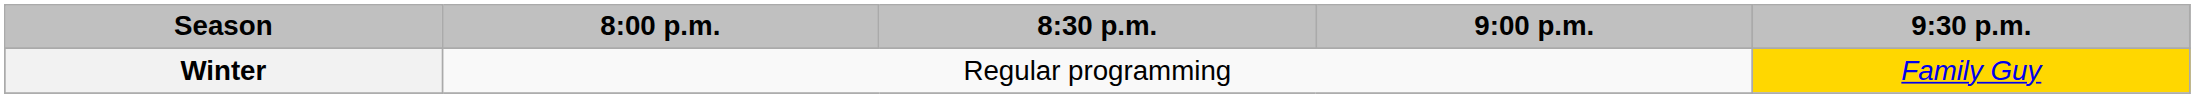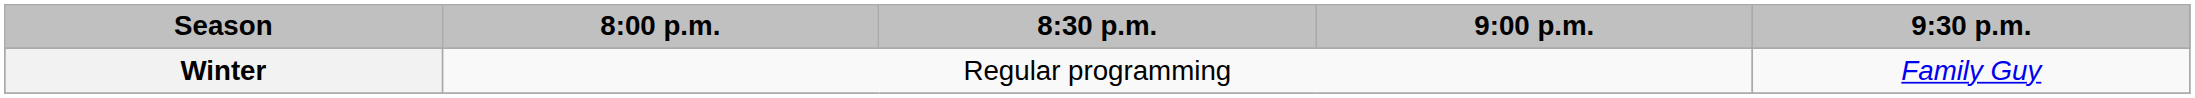(1971, 70) gold background -> (1971, 70) no background
